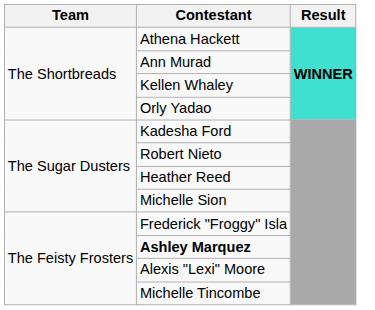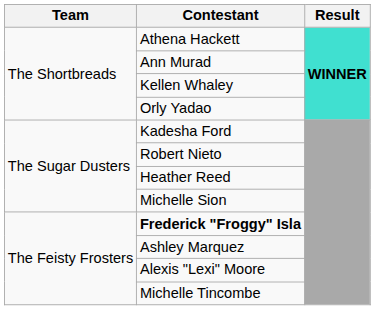(213, 223) normal -> (220, 223) bold
(195, 246) bold -> (192, 246) normal
